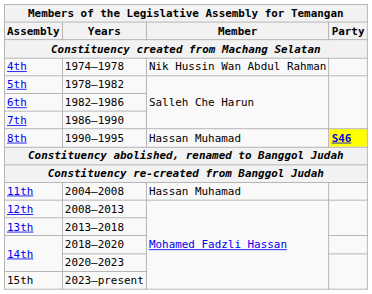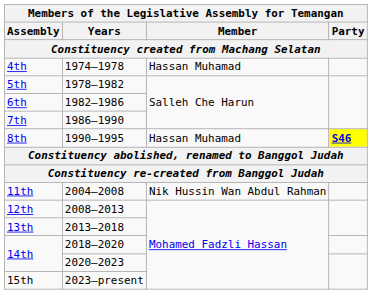(238, 67) Nik Hussin Wan Abdul Rahman -> (195, 67) Hassan Muhamad
(195, 191) Hassan Muhamad -> (238, 191) Nik Hussin Wan Abdul Rahman
